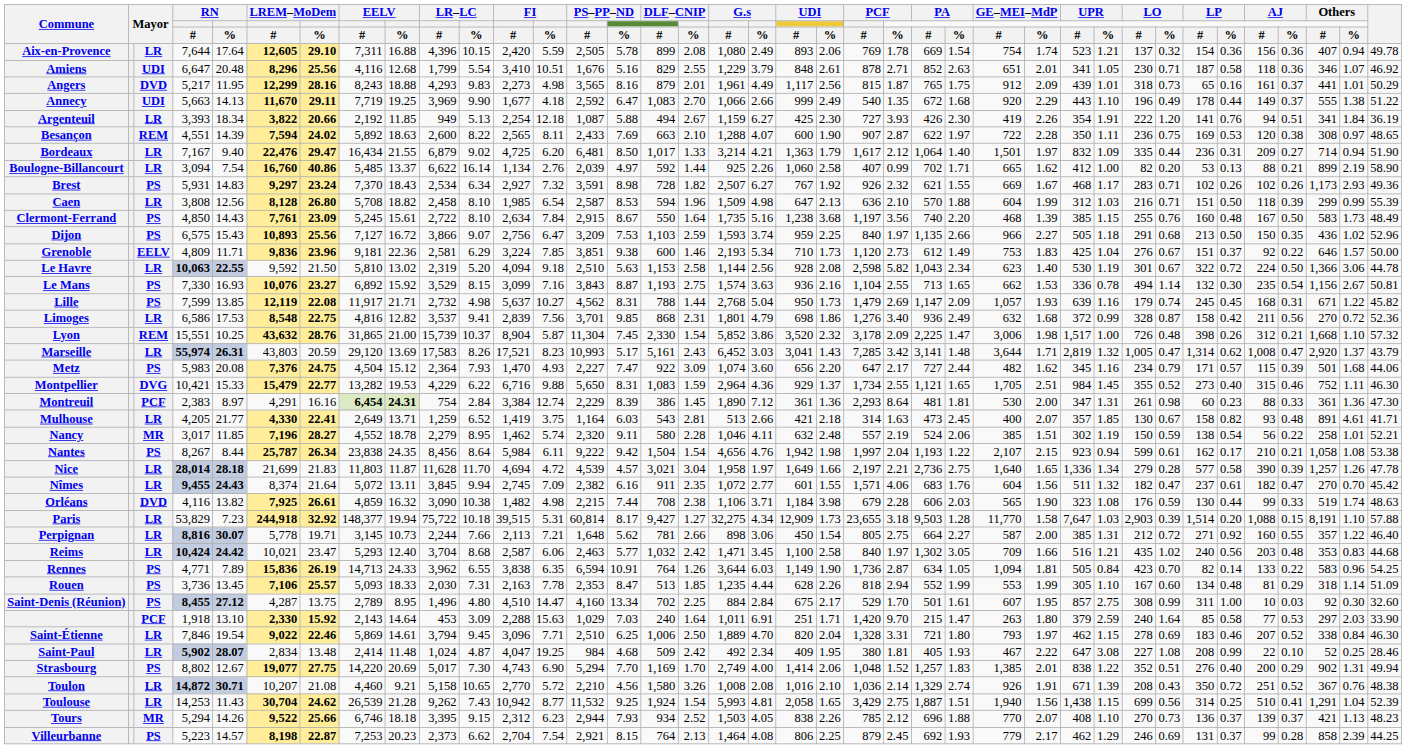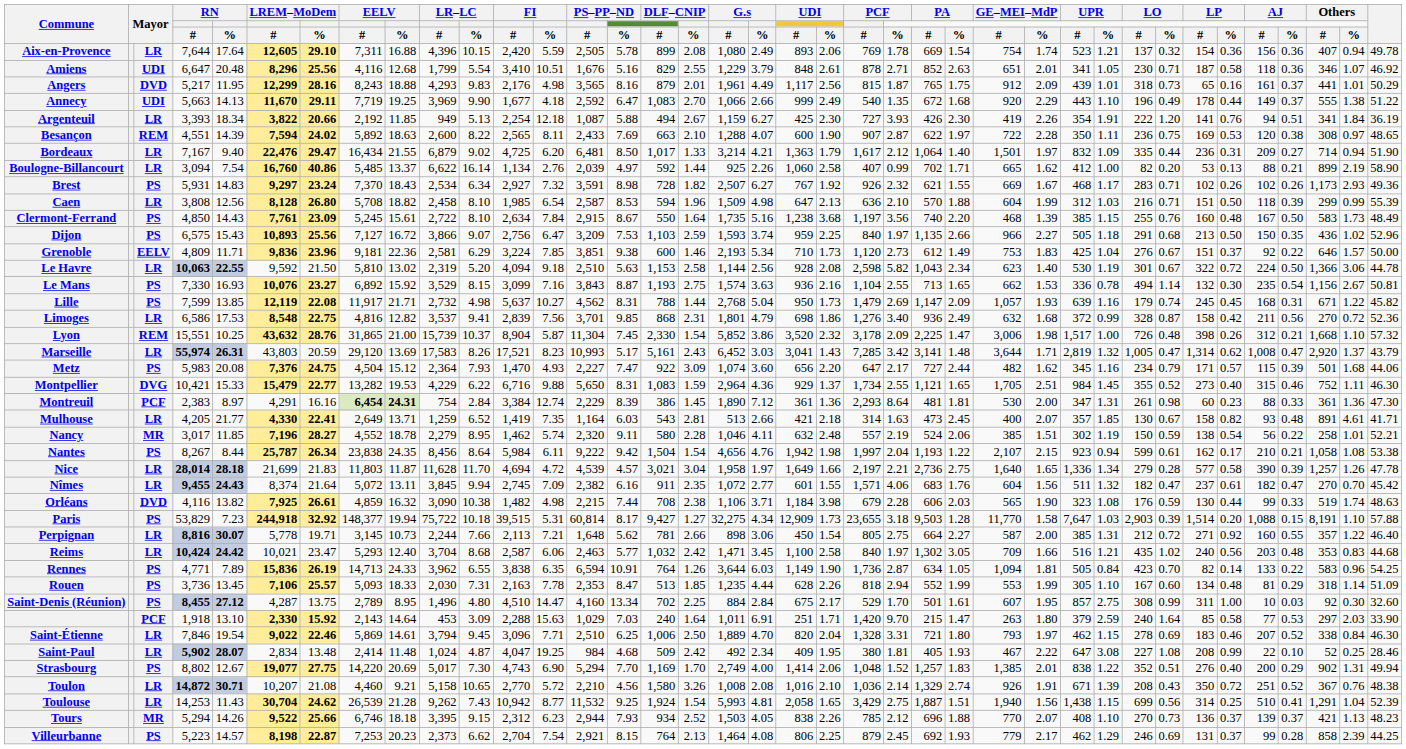(516, 85) 2,273 -> (516, 85) 2,176
(553, 418) 3.75 -> (553, 418) 7.35
(153, 518) LR -> (153, 518) PS
